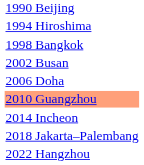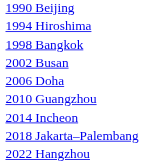(51, 99) lightsalmon background -> (51, 99) no background
